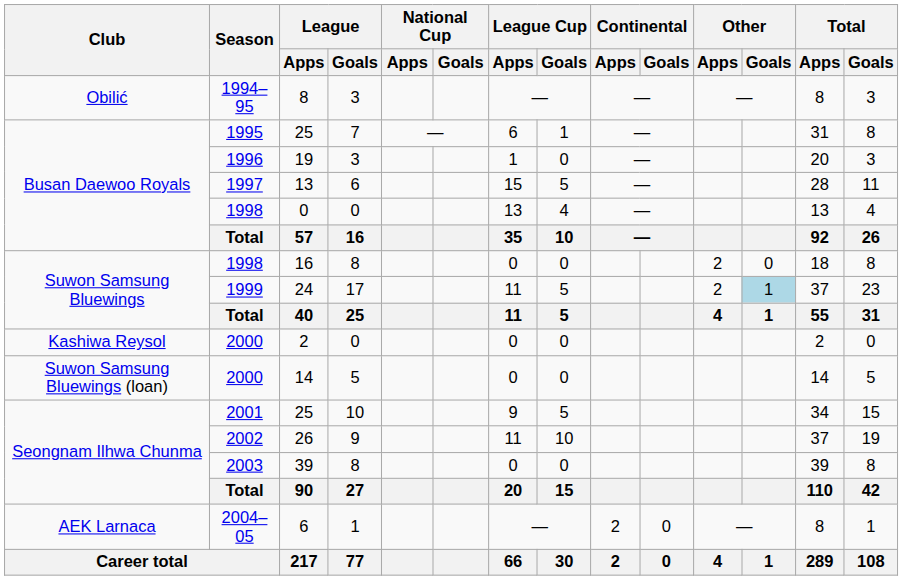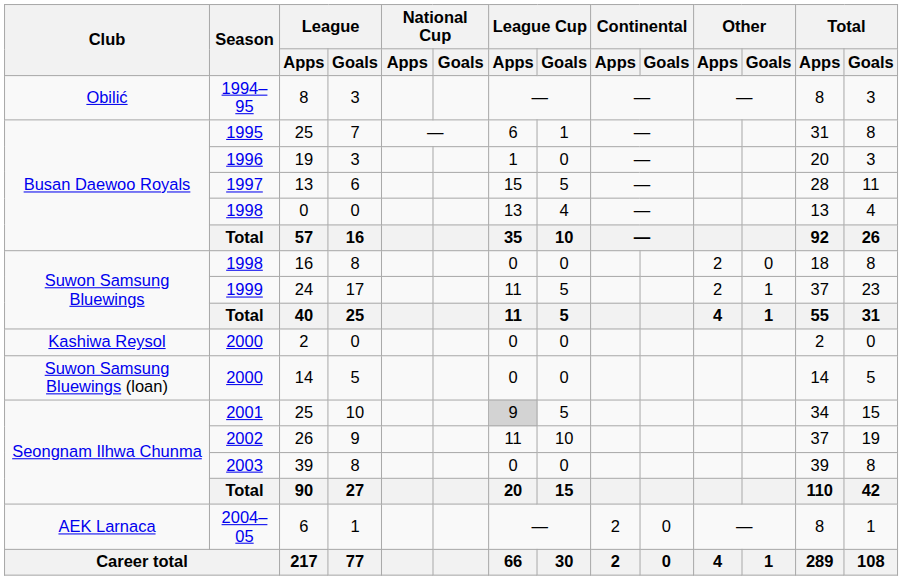(769, 289) lightblue background -> (769, 289) no background
(513, 412) no background -> (513, 412) lightgrey background
